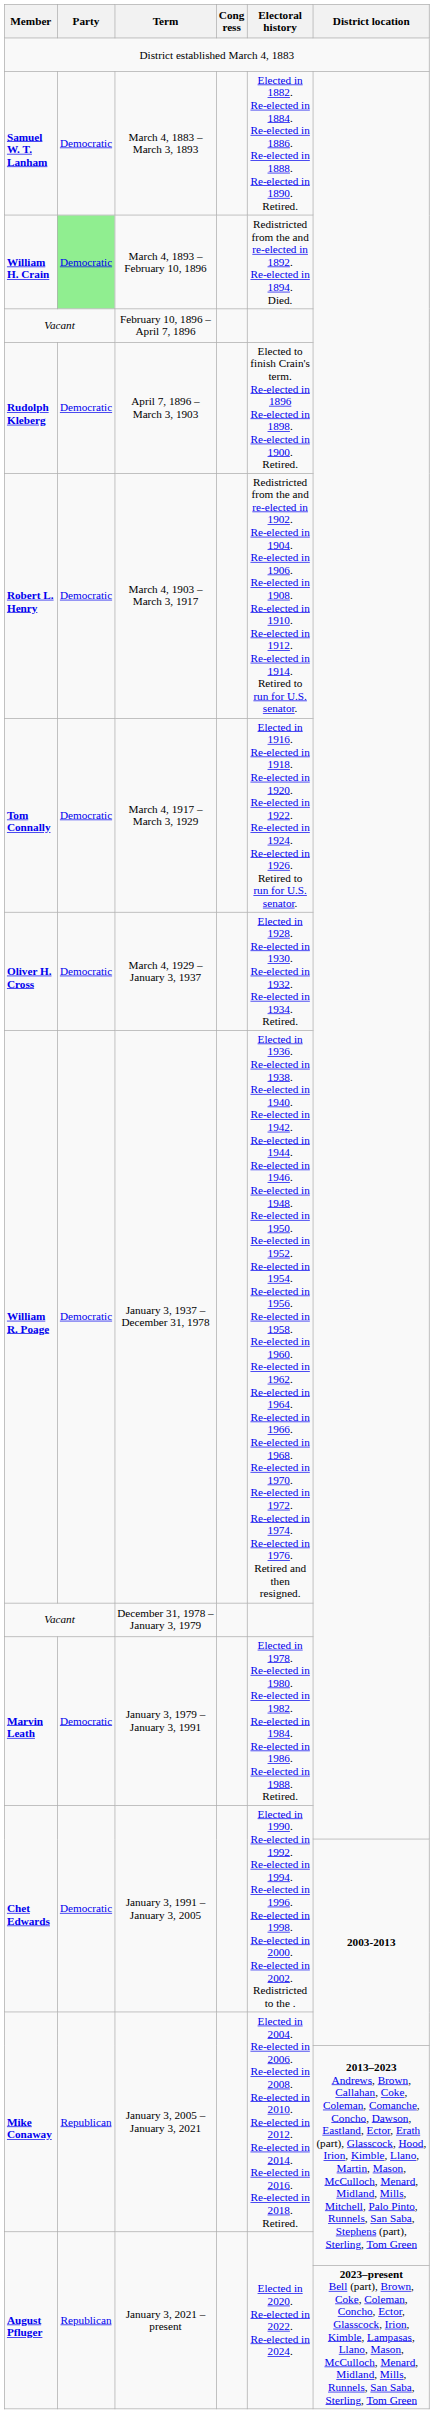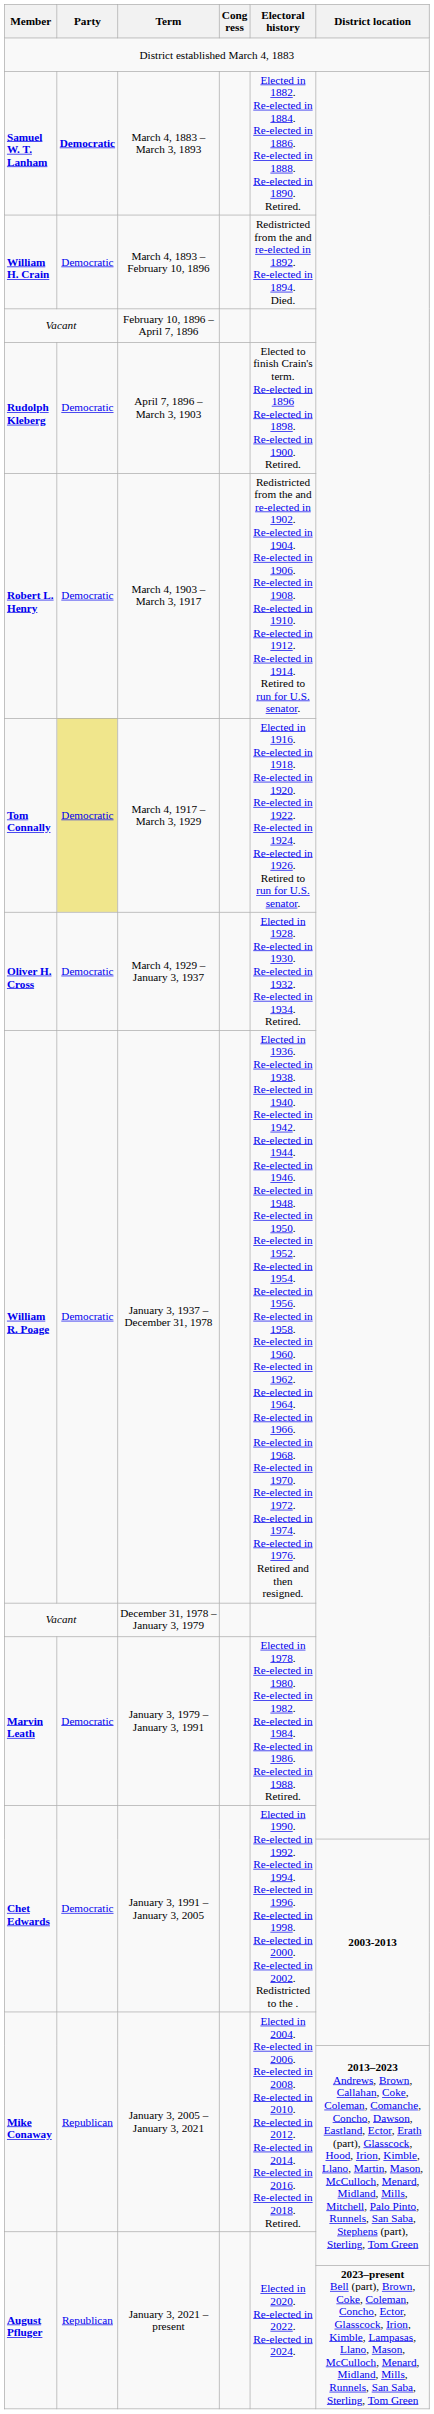(86, 143) normal -> (87, 143) bold
(86, 262) lightgreen background -> (87, 262) no background
(86, 815) no background -> (87, 815) khaki background
